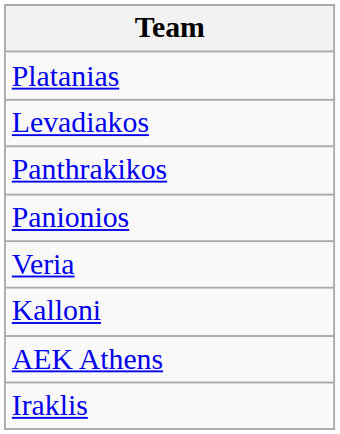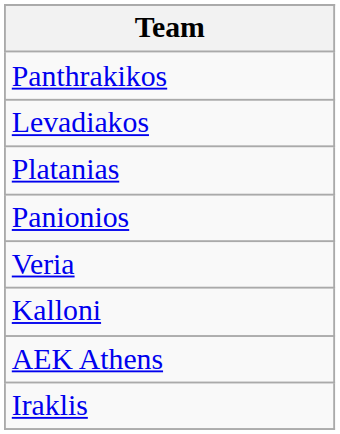(66, 75) Platanias -> (89, 75) Panthrakikos
(89, 169) Panthrakikos -> (66, 169) Platanias
